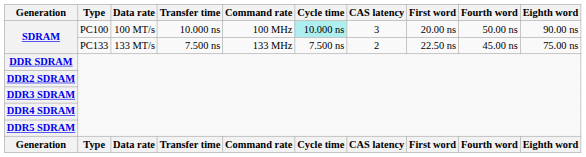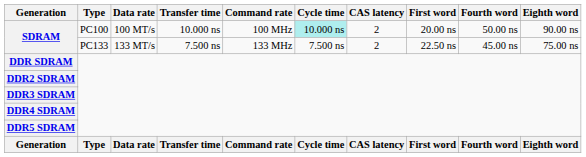(377, 29) 3 -> (377, 29) 2
